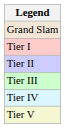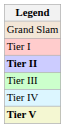(20, 64) normal -> (22, 64) bold
(21, 115) normal -> (22, 115) bold
